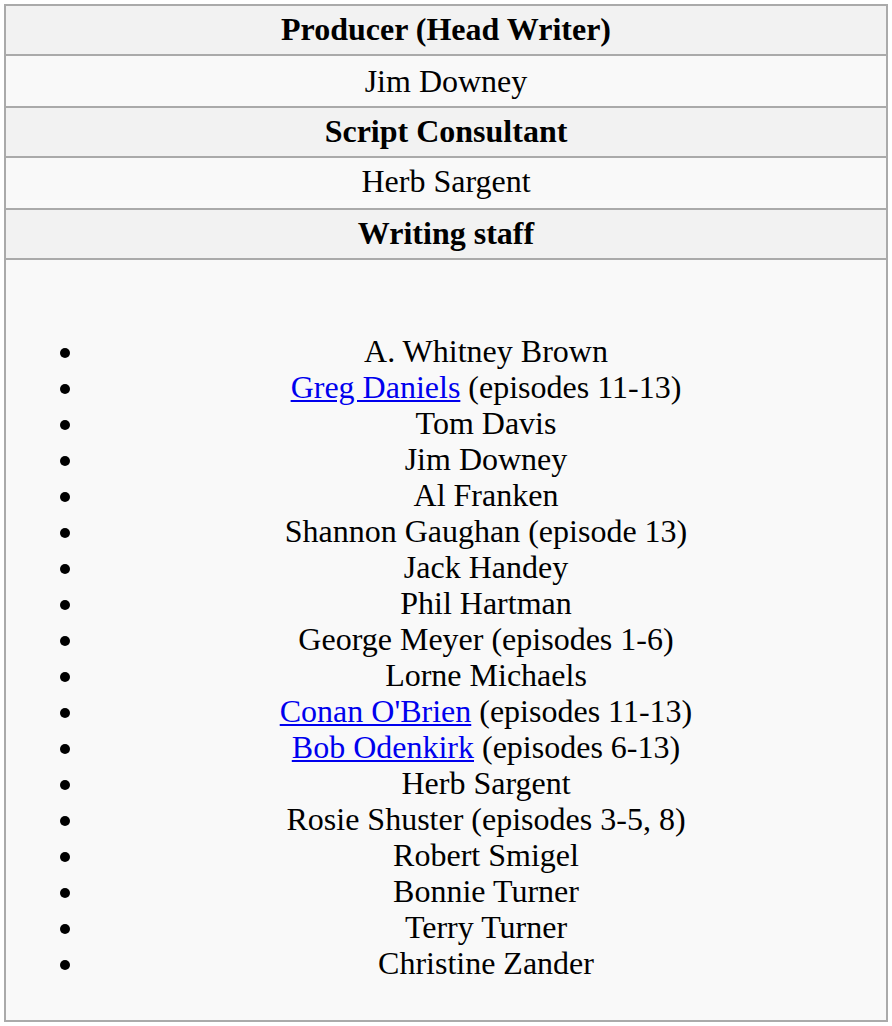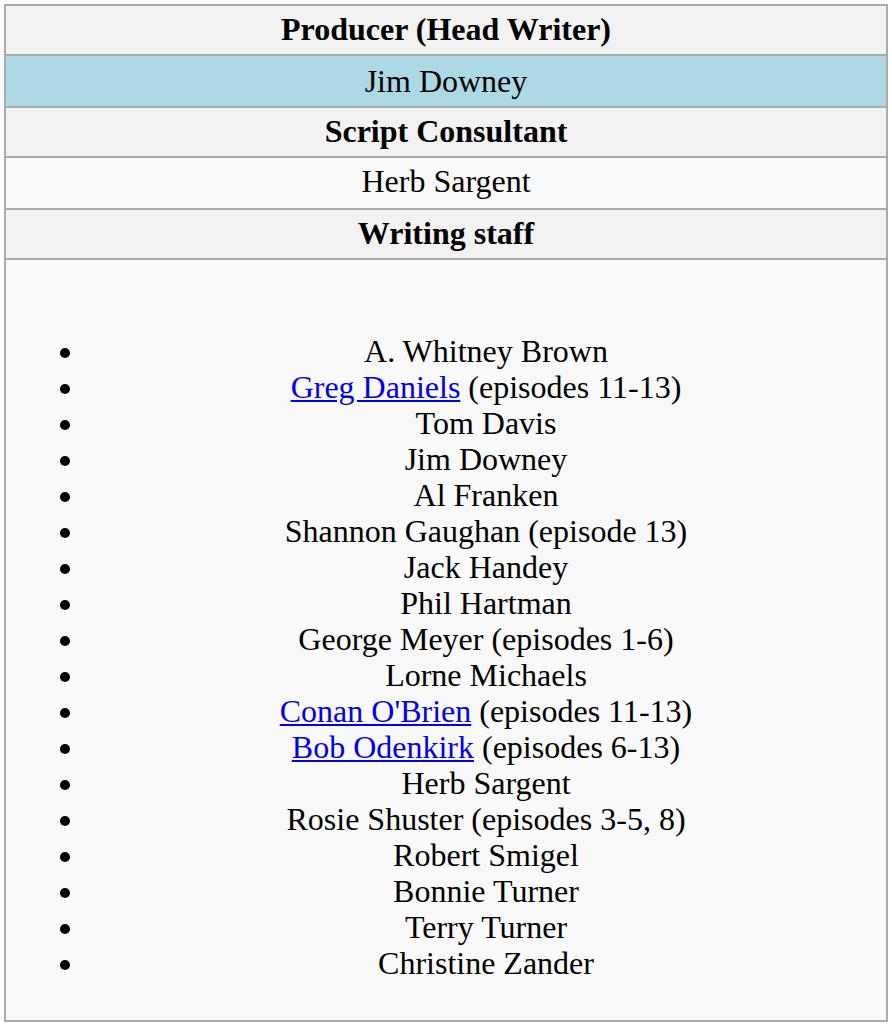(446, 80) no background -> (446, 80) lightblue background
